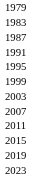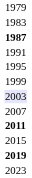(16, 37) normal -> (16, 37) bold
(16, 96) no background -> (16, 96) lavender background
(16, 126) normal -> (15, 126) bold
(16, 155) normal -> (16, 155) bold
